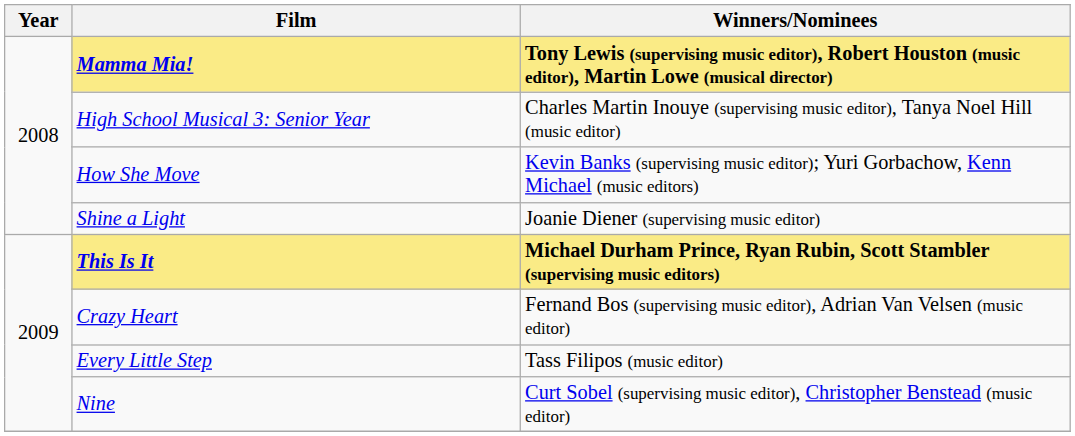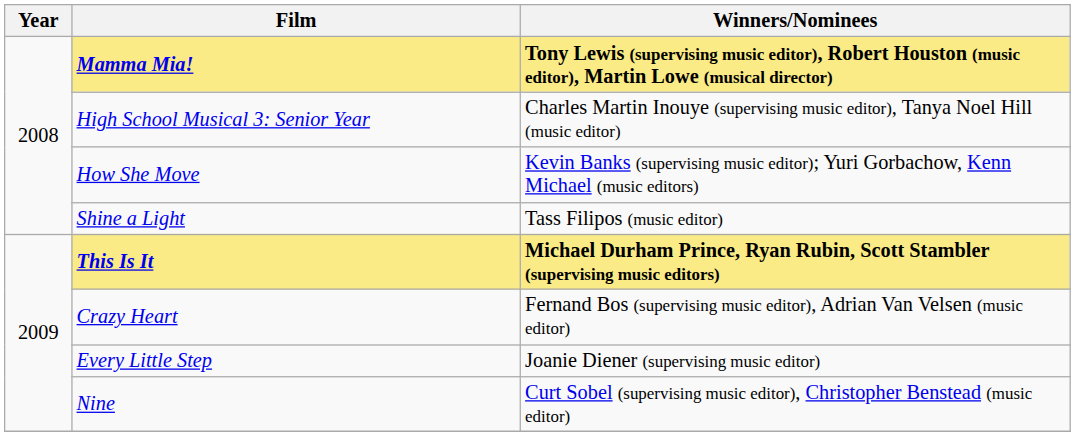(673, 218) Joanie Diener (supervising music editor) -> (624, 218) Tass Filipos (music editor)
(624, 360) Tass Filipos (music editor) -> (673, 360) Joanie Diener (supervising music editor)
